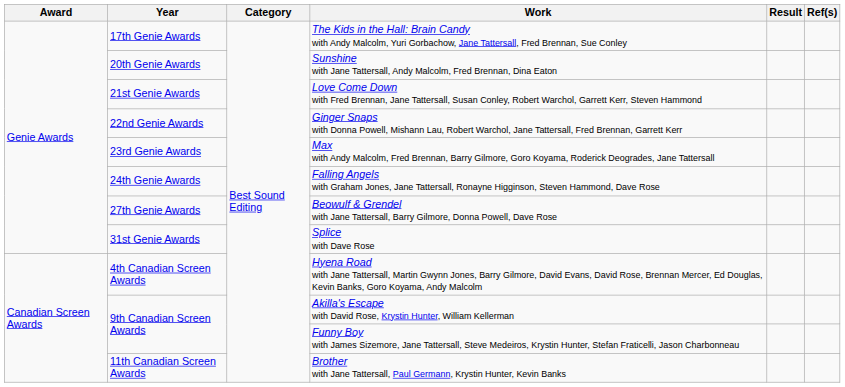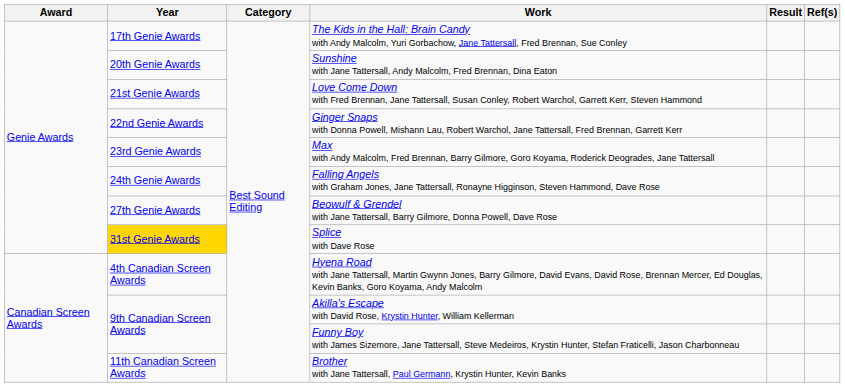(155, 239) no background -> (155, 239) gold background
